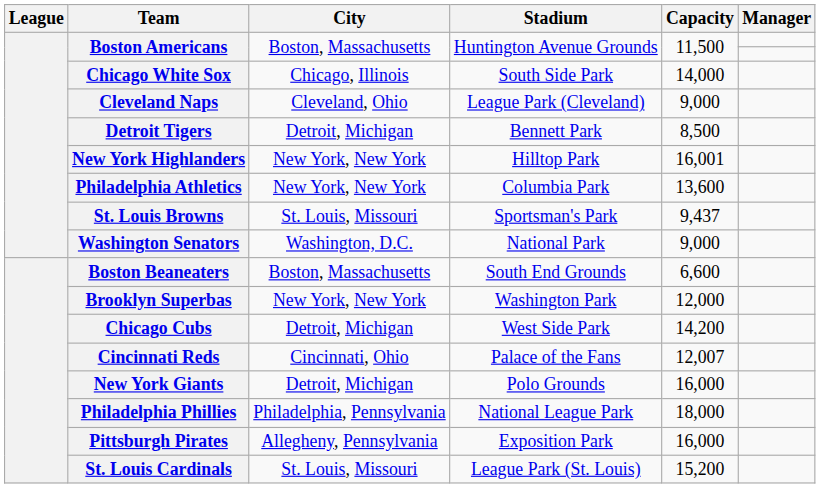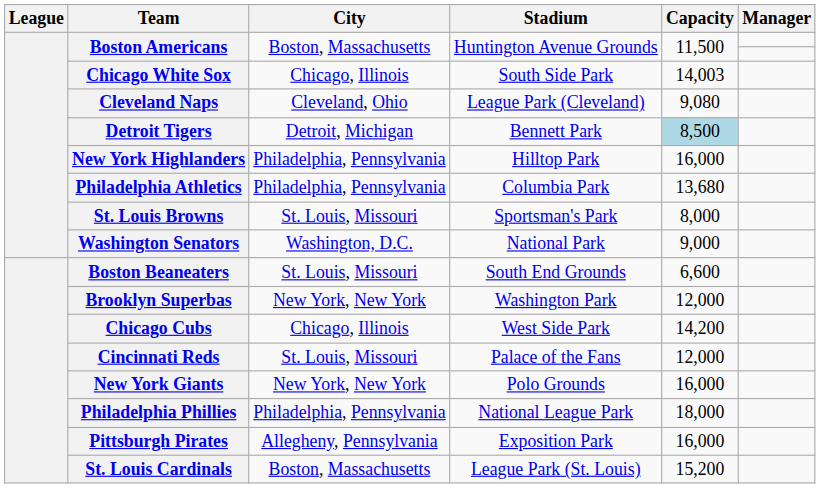(700, 74) 14,000 -> (700, 74) 14,003
(700, 103) 9,000 -> (700, 103) 9,080
(700, 131) no background -> (700, 131) lightblue background
(349, 159) New York, New York -> (349, 159) Philadelphia, Pennsylvania
(700, 159) 16,001 -> (700, 159) 16,000
(349, 187) New York, New York -> (349, 187) Philadelphia, Pennsylvania
(700, 187) 13,600 -> (700, 187) 13,680
(700, 215) 9,437 -> (700, 215) 8,000
(349, 272) Boston, Massachusetts -> (349, 272) St. Louis, Missouri
(349, 328) Detroit, Michigan -> (349, 328) Chicago, Illinois
(349, 356) Cincinnati, Ohio -> (349, 356) St. Louis, Missouri
(700, 356) 12,007 -> (700, 356) 12,000
(349, 384) Detroit, Michigan -> (349, 384) New York, New York
(349, 469) St. Louis, Missouri -> (349, 469) Boston, Massachusetts
